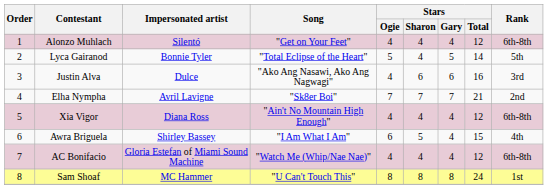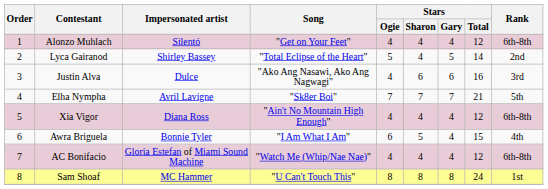(186, 56) Bonnie Tyler -> (186, 56) Shirley Bassey
(517, 56) 5th -> (517, 56) 2nd
(517, 96) 2nd -> (517, 96) 5th
(186, 137) Shirley Bassey -> (186, 137) Bonnie Tyler
